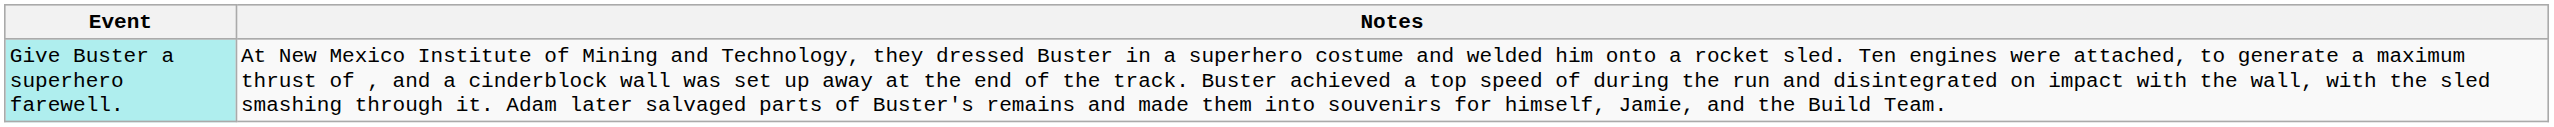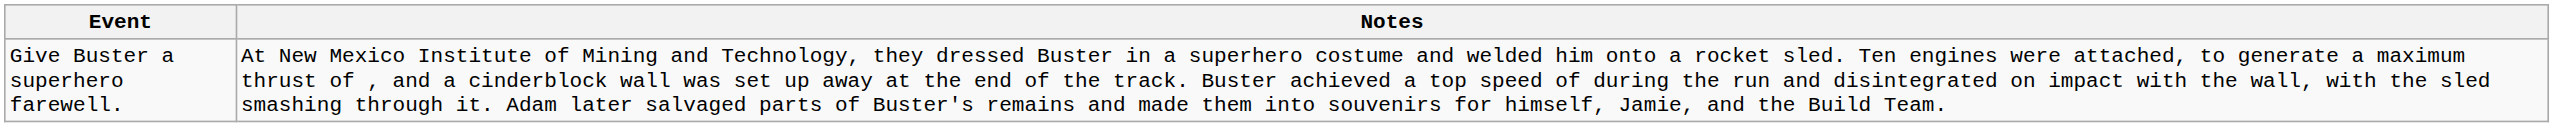(92, 81) paleturquoise background -> (92, 81) no background
